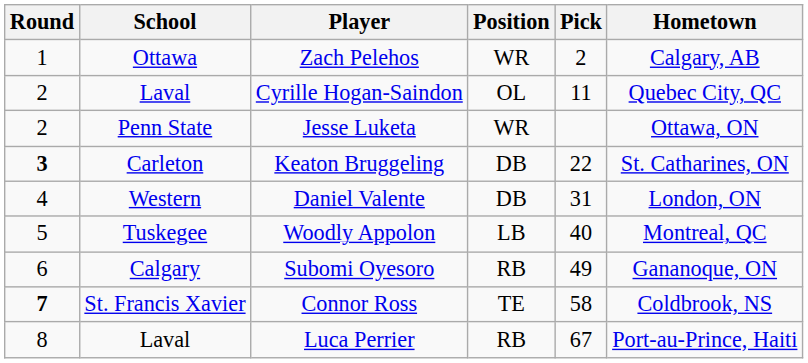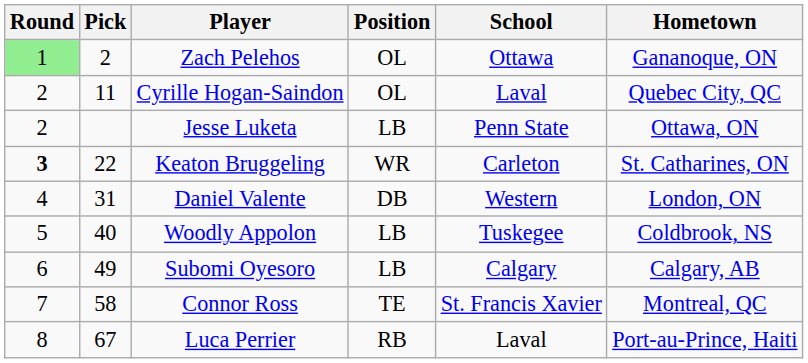columns swapped: (581, 22) <-> (165, 22)
(42, 57) no background -> (42, 57) lightgreen background
(511, 57) WR -> (392, 57) OL
(705, 57) Calgary, AB -> (705, 57) Gananoque, ON
(511, 127) WR -> (392, 127) LB
(511, 163) DB -> (392, 163) WR
(705, 233) Montreal, QC -> (705, 233) Coldbrook, NS
(511, 269) RB -> (392, 269) LB
(705, 269) Gananoque, ON -> (705, 269) Calgary, AB
(42, 304) bold -> (42, 304) normal
(705, 304) Coldbrook, NS -> (705, 304) Montreal, QC
